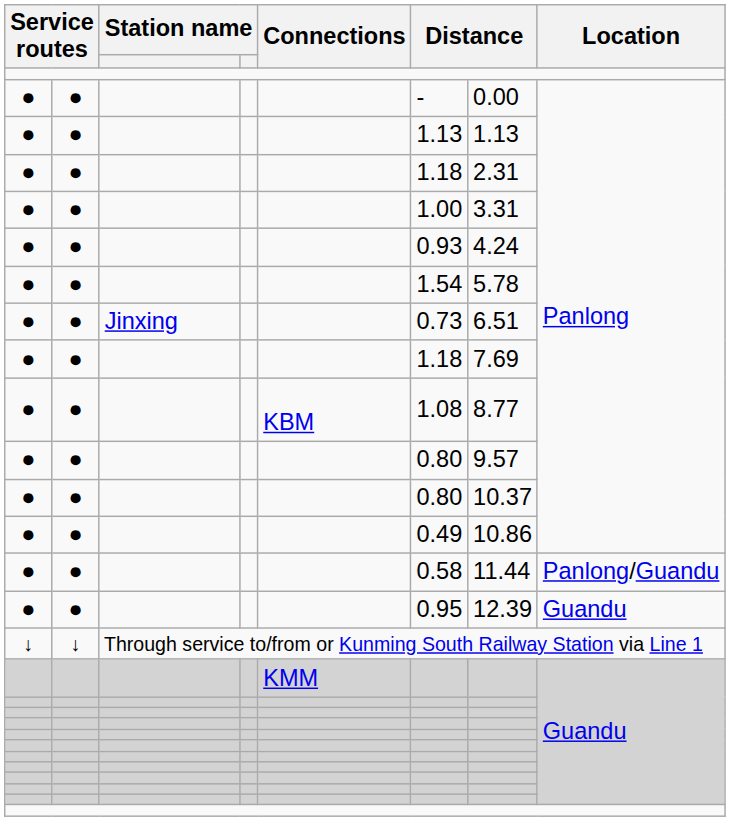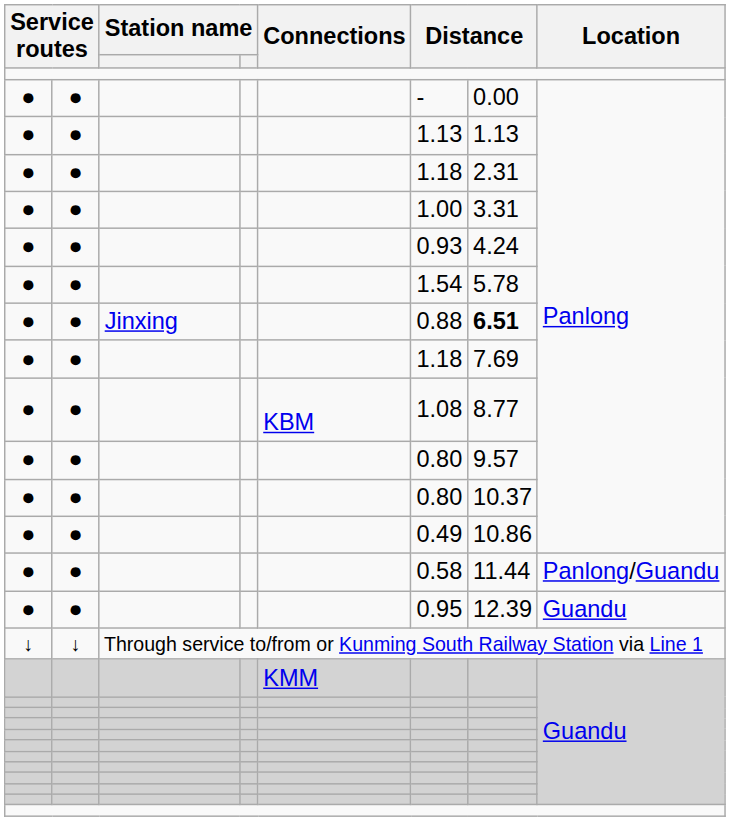(439, 321) 0.73 -> (439, 321) 0.88
(496, 321) normal -> (496, 321) bold
